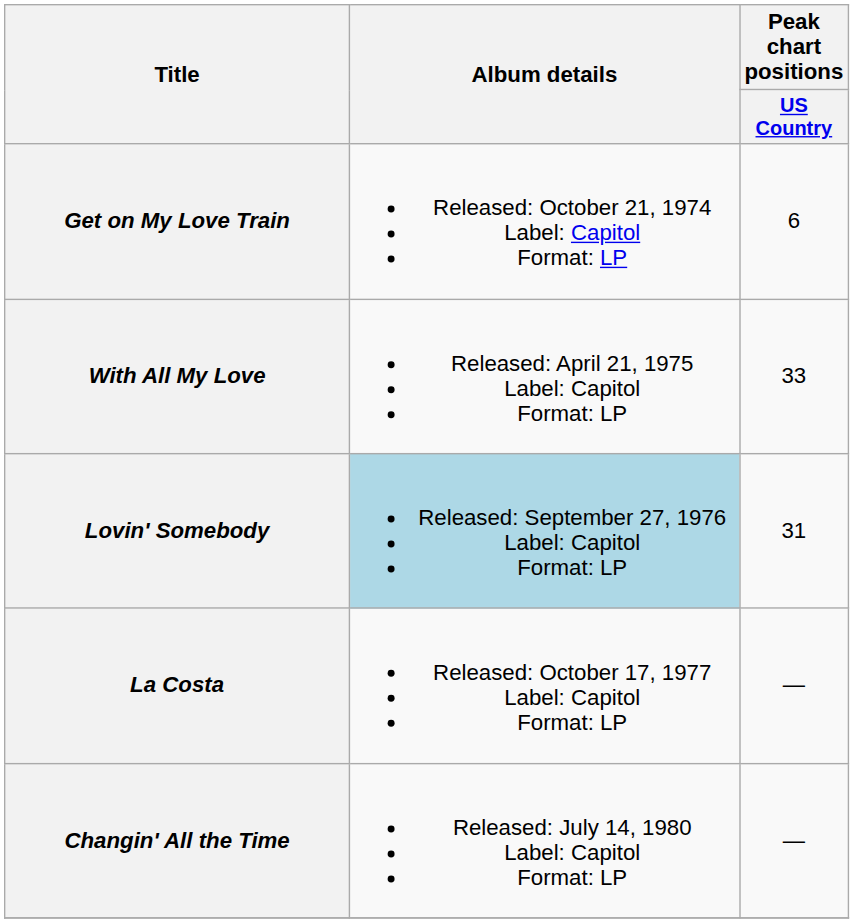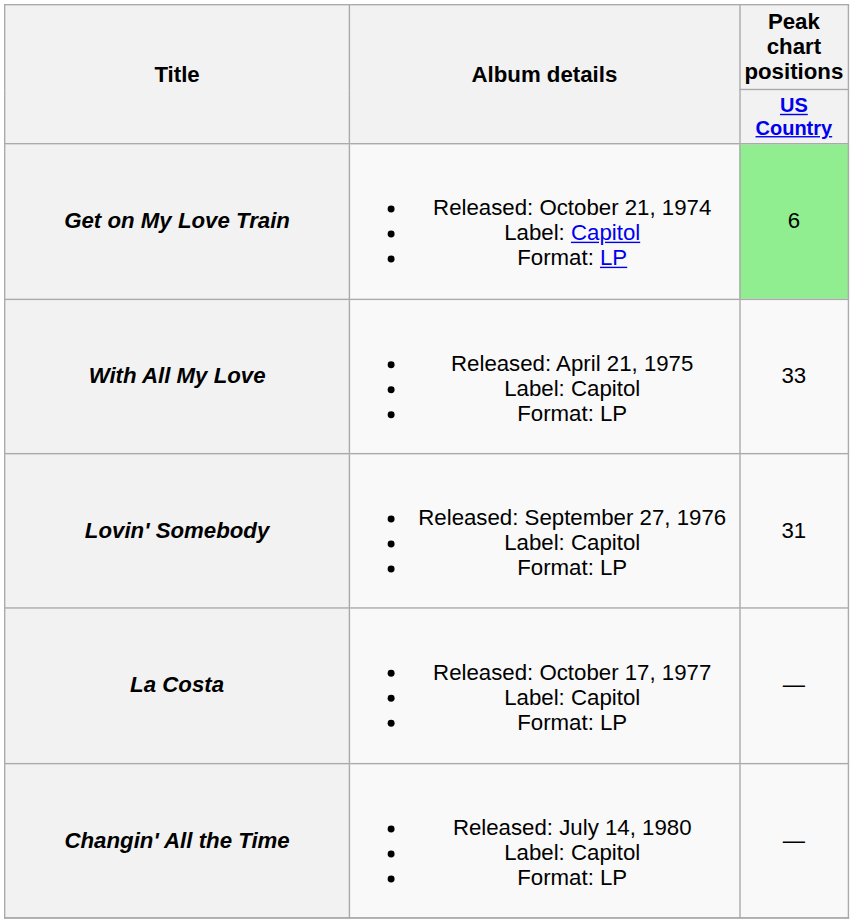(794, 221) no background -> (794, 221) lightgreen background
(544, 543) lightblue background -> (544, 543) no background
